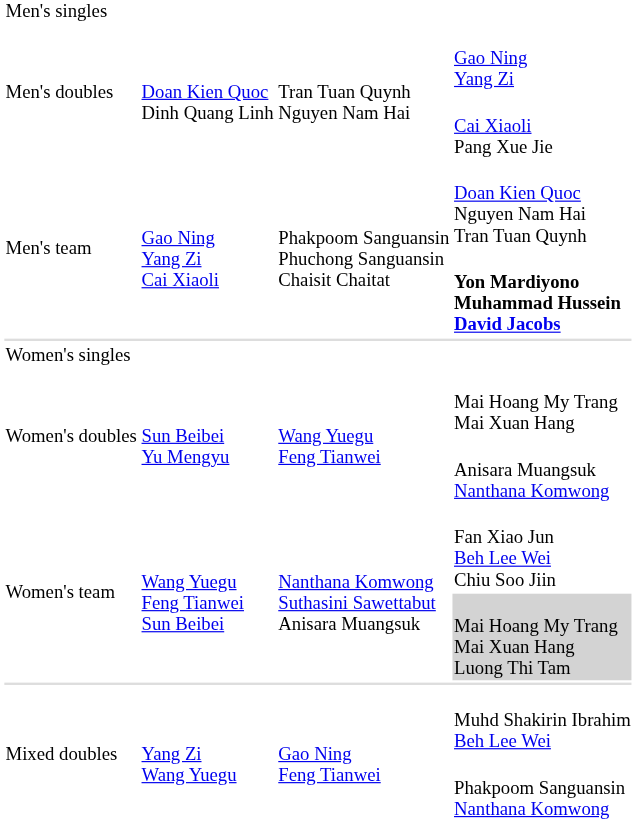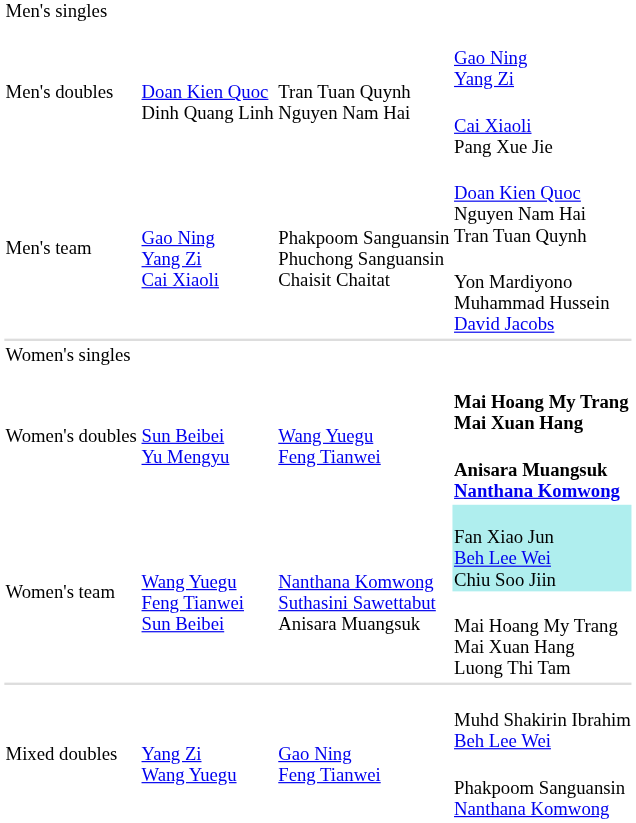(538, 303) bold -> (532, 303) normal
(536, 412) normal -> (541, 412) bold
(532, 480) normal -> (537, 480) bold
(505, 558) no background -> (505, 558) paleturquoise background
(536, 647) lightgrey background -> (536, 647) no background
